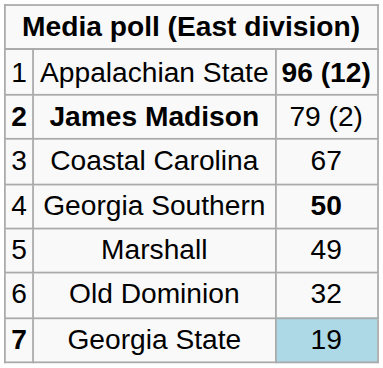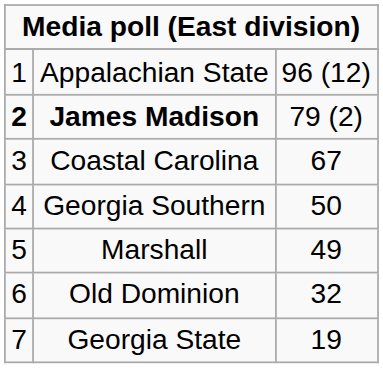(326, 71) bold -> (326, 71) normal
(326, 205) bold -> (326, 205) normal
(19, 339) bold -> (19, 339) normal
(326, 339) lightblue background -> (326, 339) no background
